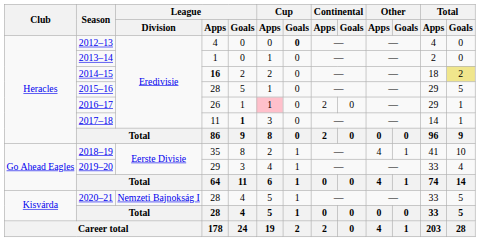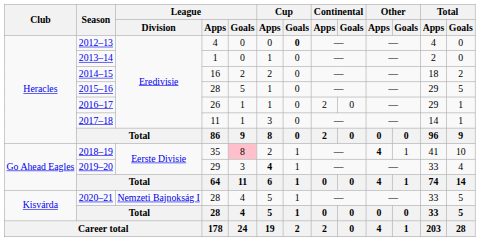(215, 74) bold -> (215, 74) normal
(461, 74) khaki background -> (461, 74) no background
(270, 105) pink background -> (270, 105) no background
(243, 120) bold -> (243, 120) normal
(243, 151) no background -> (243, 151) pink background
(379, 151) normal -> (379, 151) bold
(270, 167) normal -> (270, 167) bold
